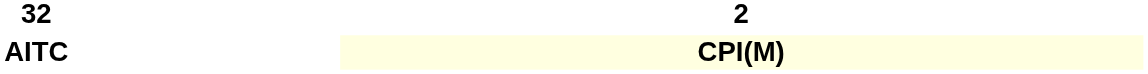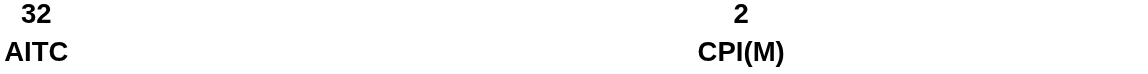(741, 52) lightyellow background -> (741, 52) no background
